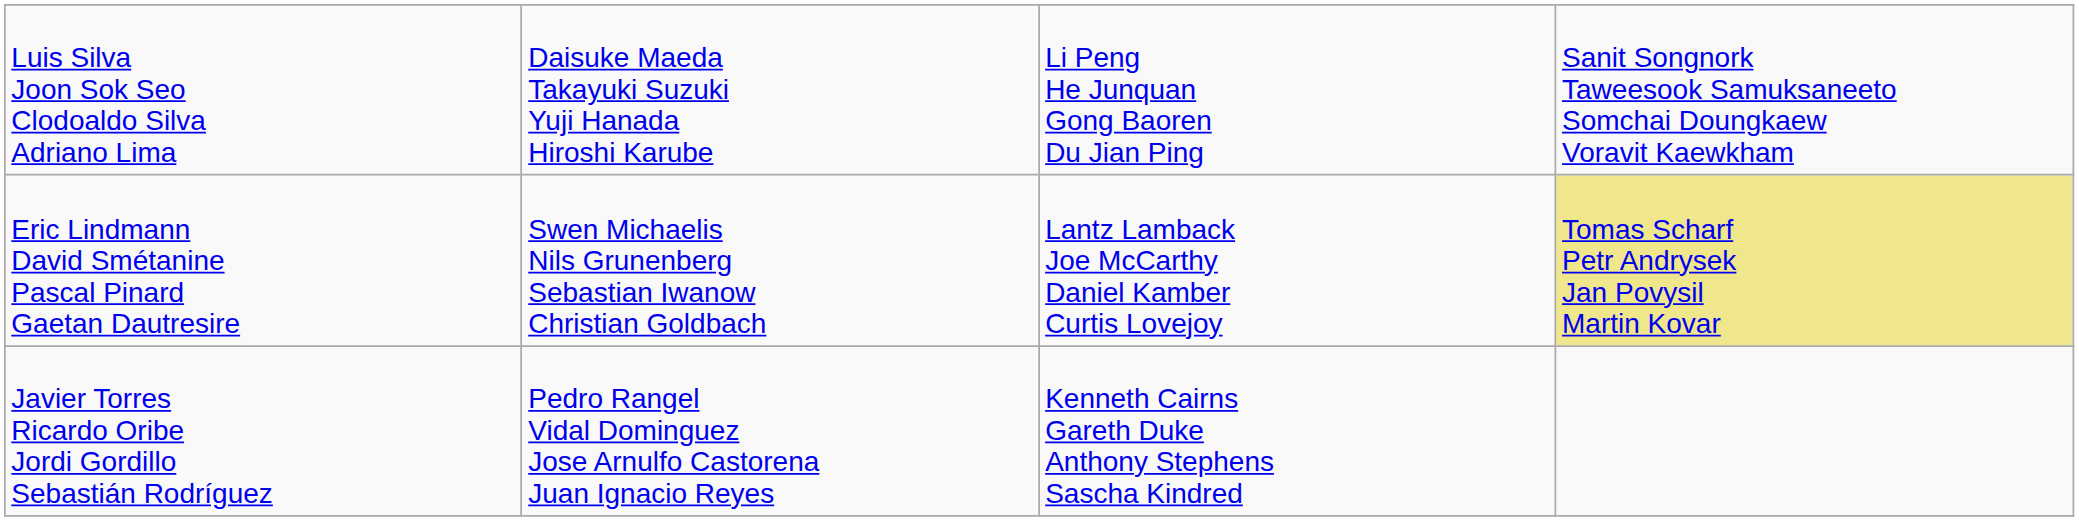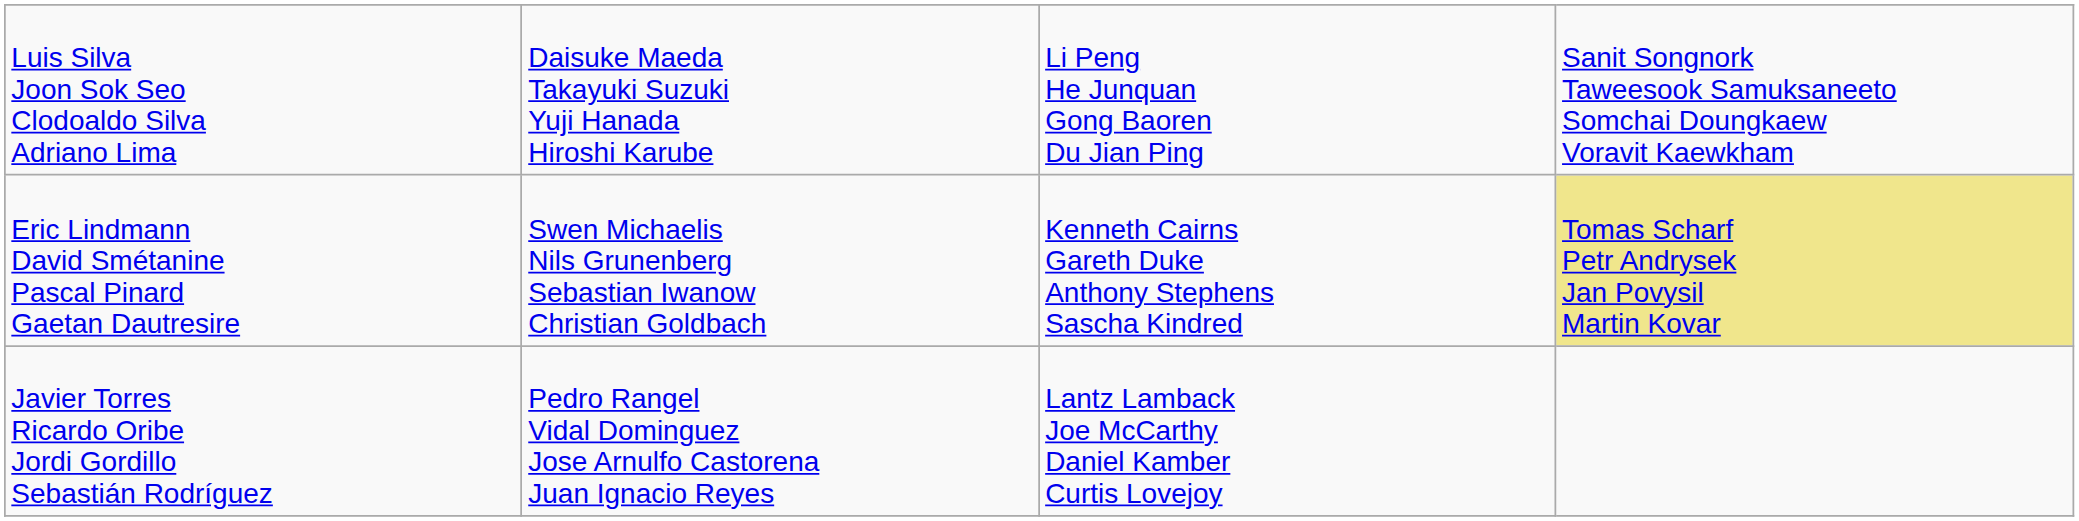(1140, 275) Lantz Lamback Joe McCarthy Daniel Kamber Curtis Lovejoy -> (1160, 275) Kenneth Cairns Gareth Duke Anthony Stephens Sascha Kindred
(1160, 446) Kenneth Cairns Gareth Duke Anthony Stephens Sascha Kindred -> (1140, 446) Lantz Lamback Joe McCarthy Daniel Kamber Curtis Lovejoy
